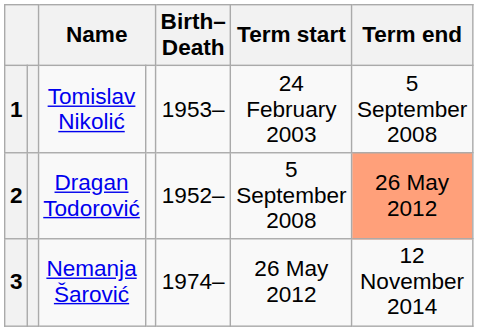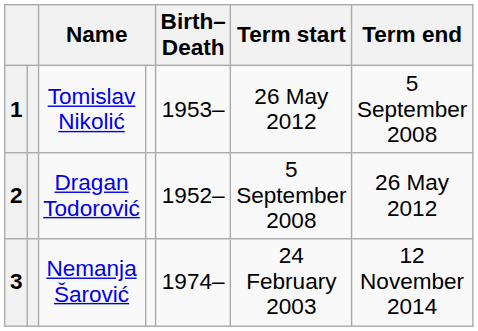(291, 108) 24 February 2003 -> (291, 108) 26 May 2012
(412, 195) lightsalmon background -> (412, 195) no background
(291, 282) 26 May 2012 -> (291, 282) 24 February 2003
